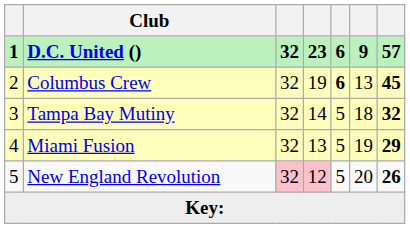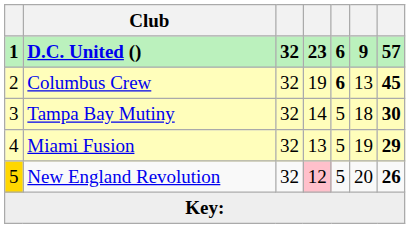(391, 114) 32 -> (391, 114) 30
(14, 176) no background -> (14, 176) gold background
(289, 176) pink background -> (289, 176) no background
